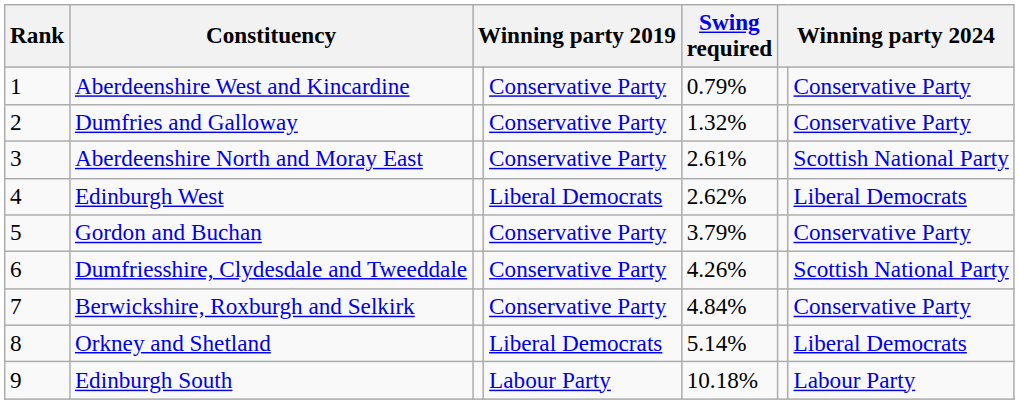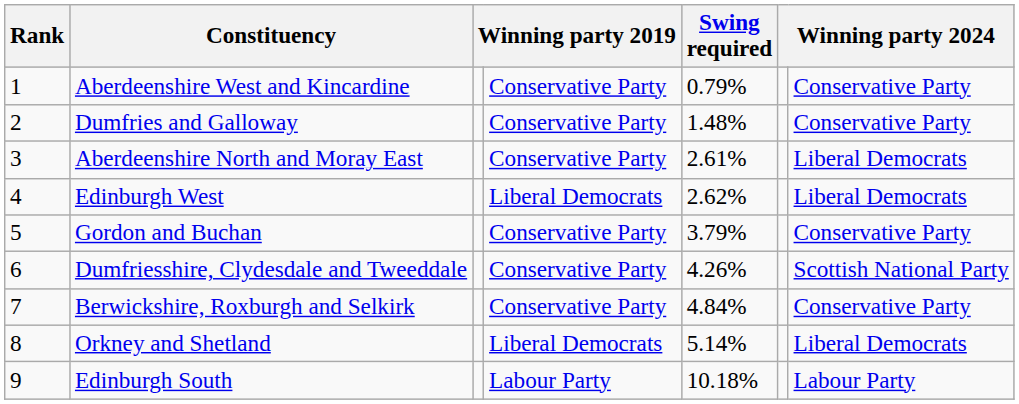(717, 122) 1.32% -> (717, 122) 1.48%
(901, 159) Scottish National Party -> (880, 159) Liberal Democrats
